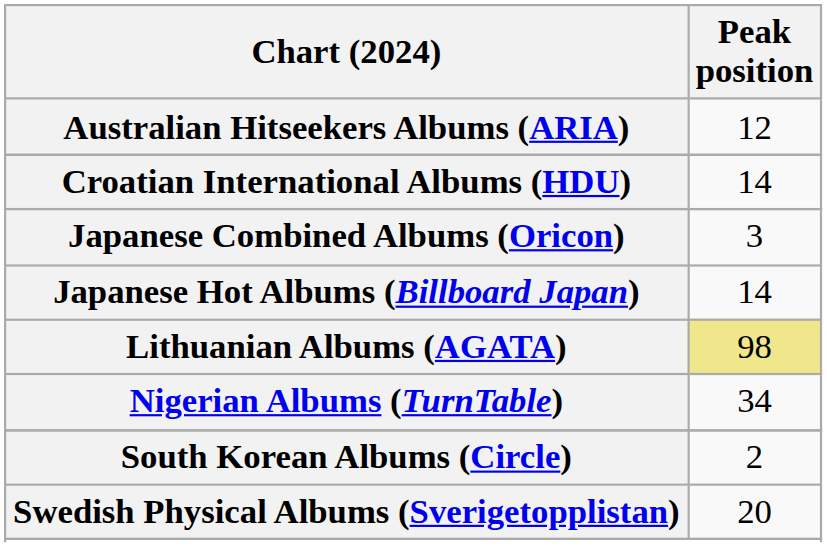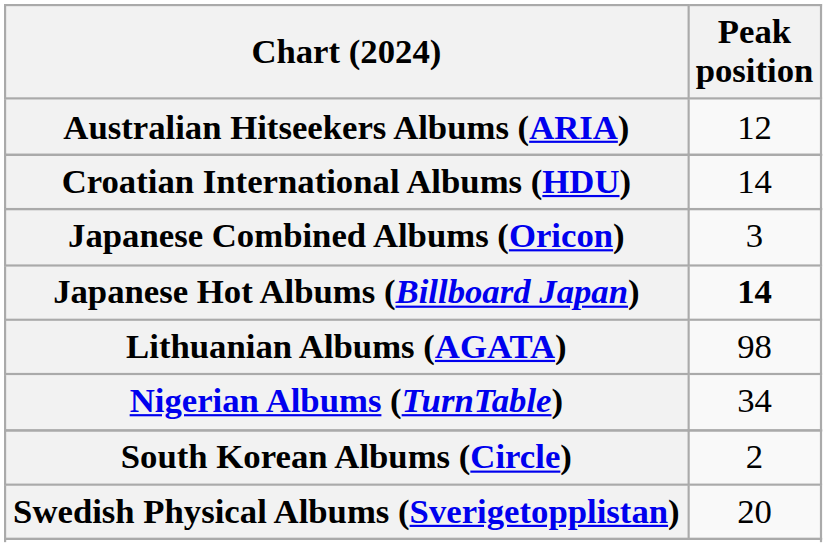(755, 291) normal -> (755, 291) bold
(755, 346) khaki background -> (755, 346) no background
